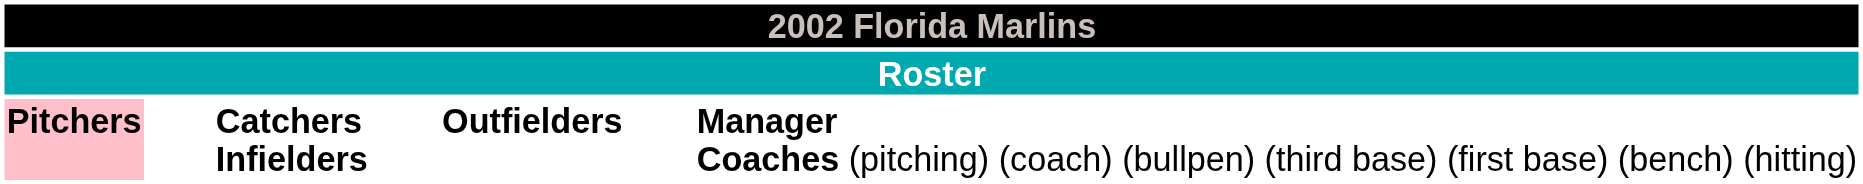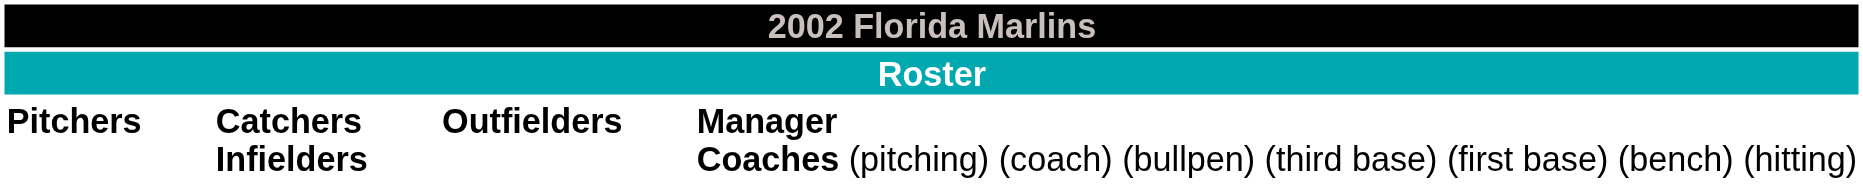(74, 120) pink background -> (74, 120) no background
